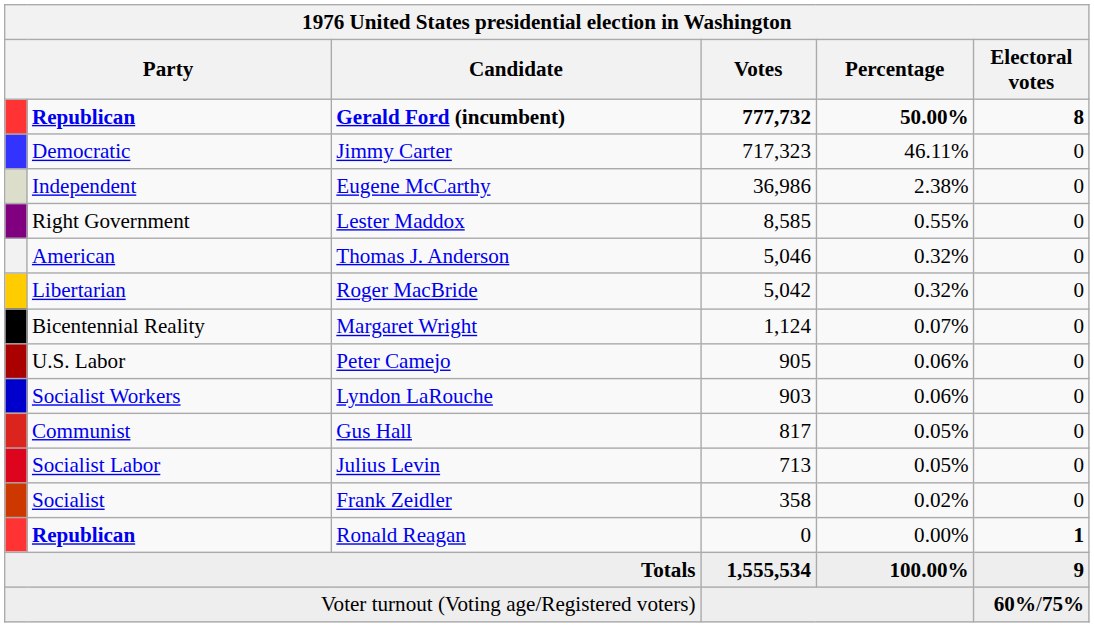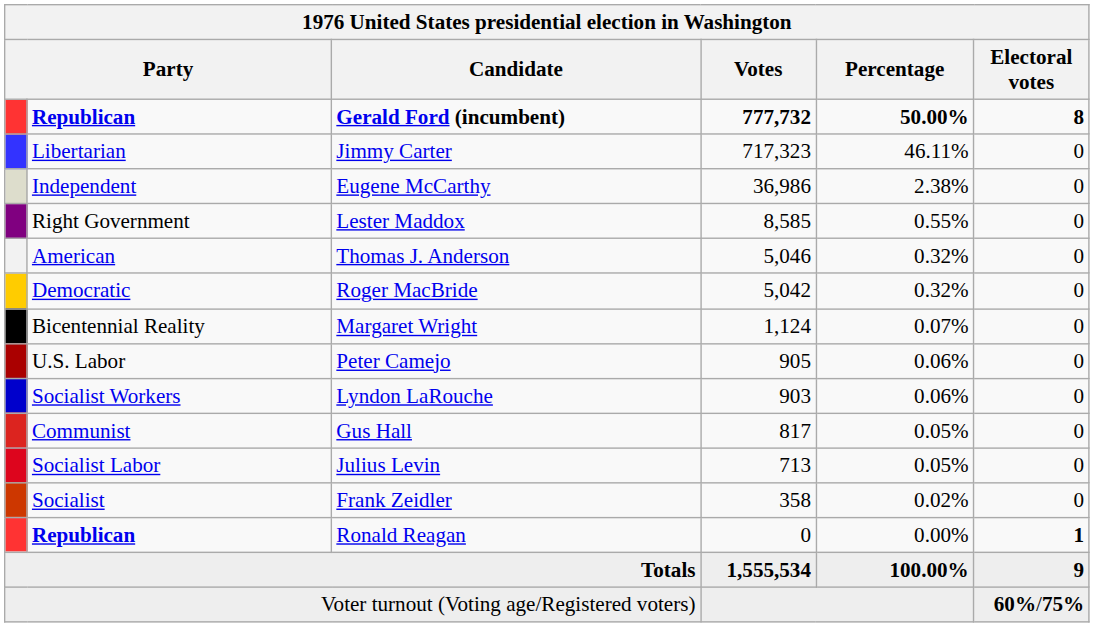(81, 151) Democratic -> (79, 151) Libertarian
(79, 290) Libertarian -> (81, 290) Democratic
